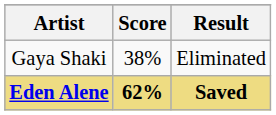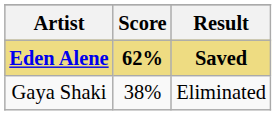rows swapped: (59, 93) <-> (59, 58)
